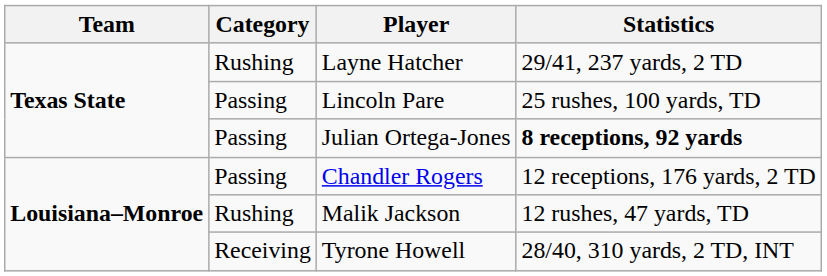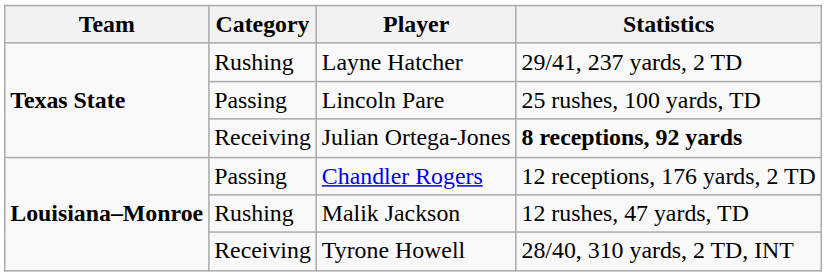(251, 137) Passing -> (263, 137) Receiving
